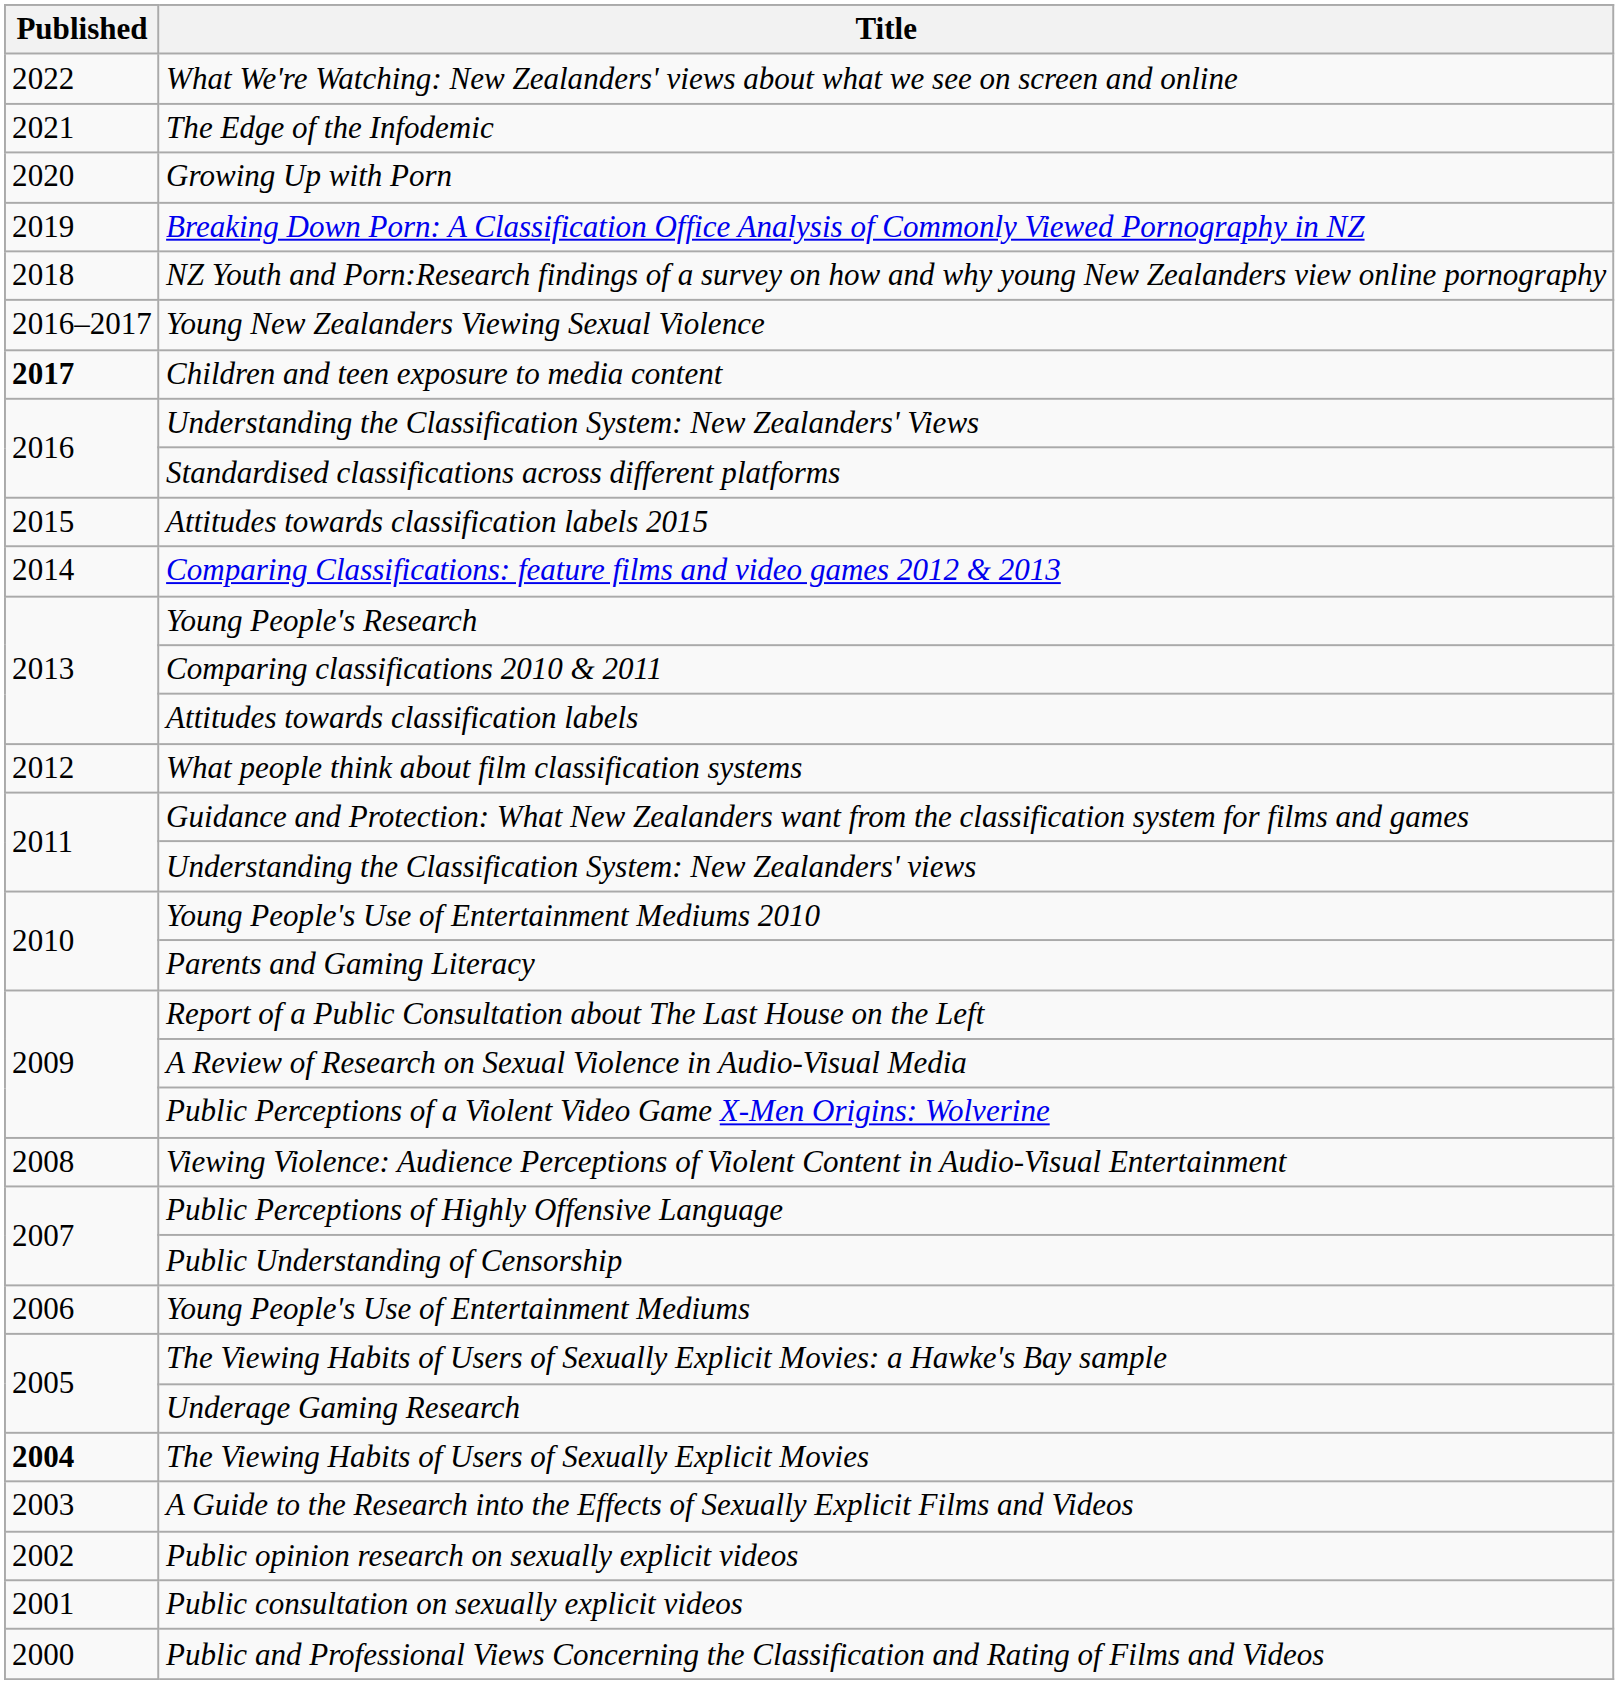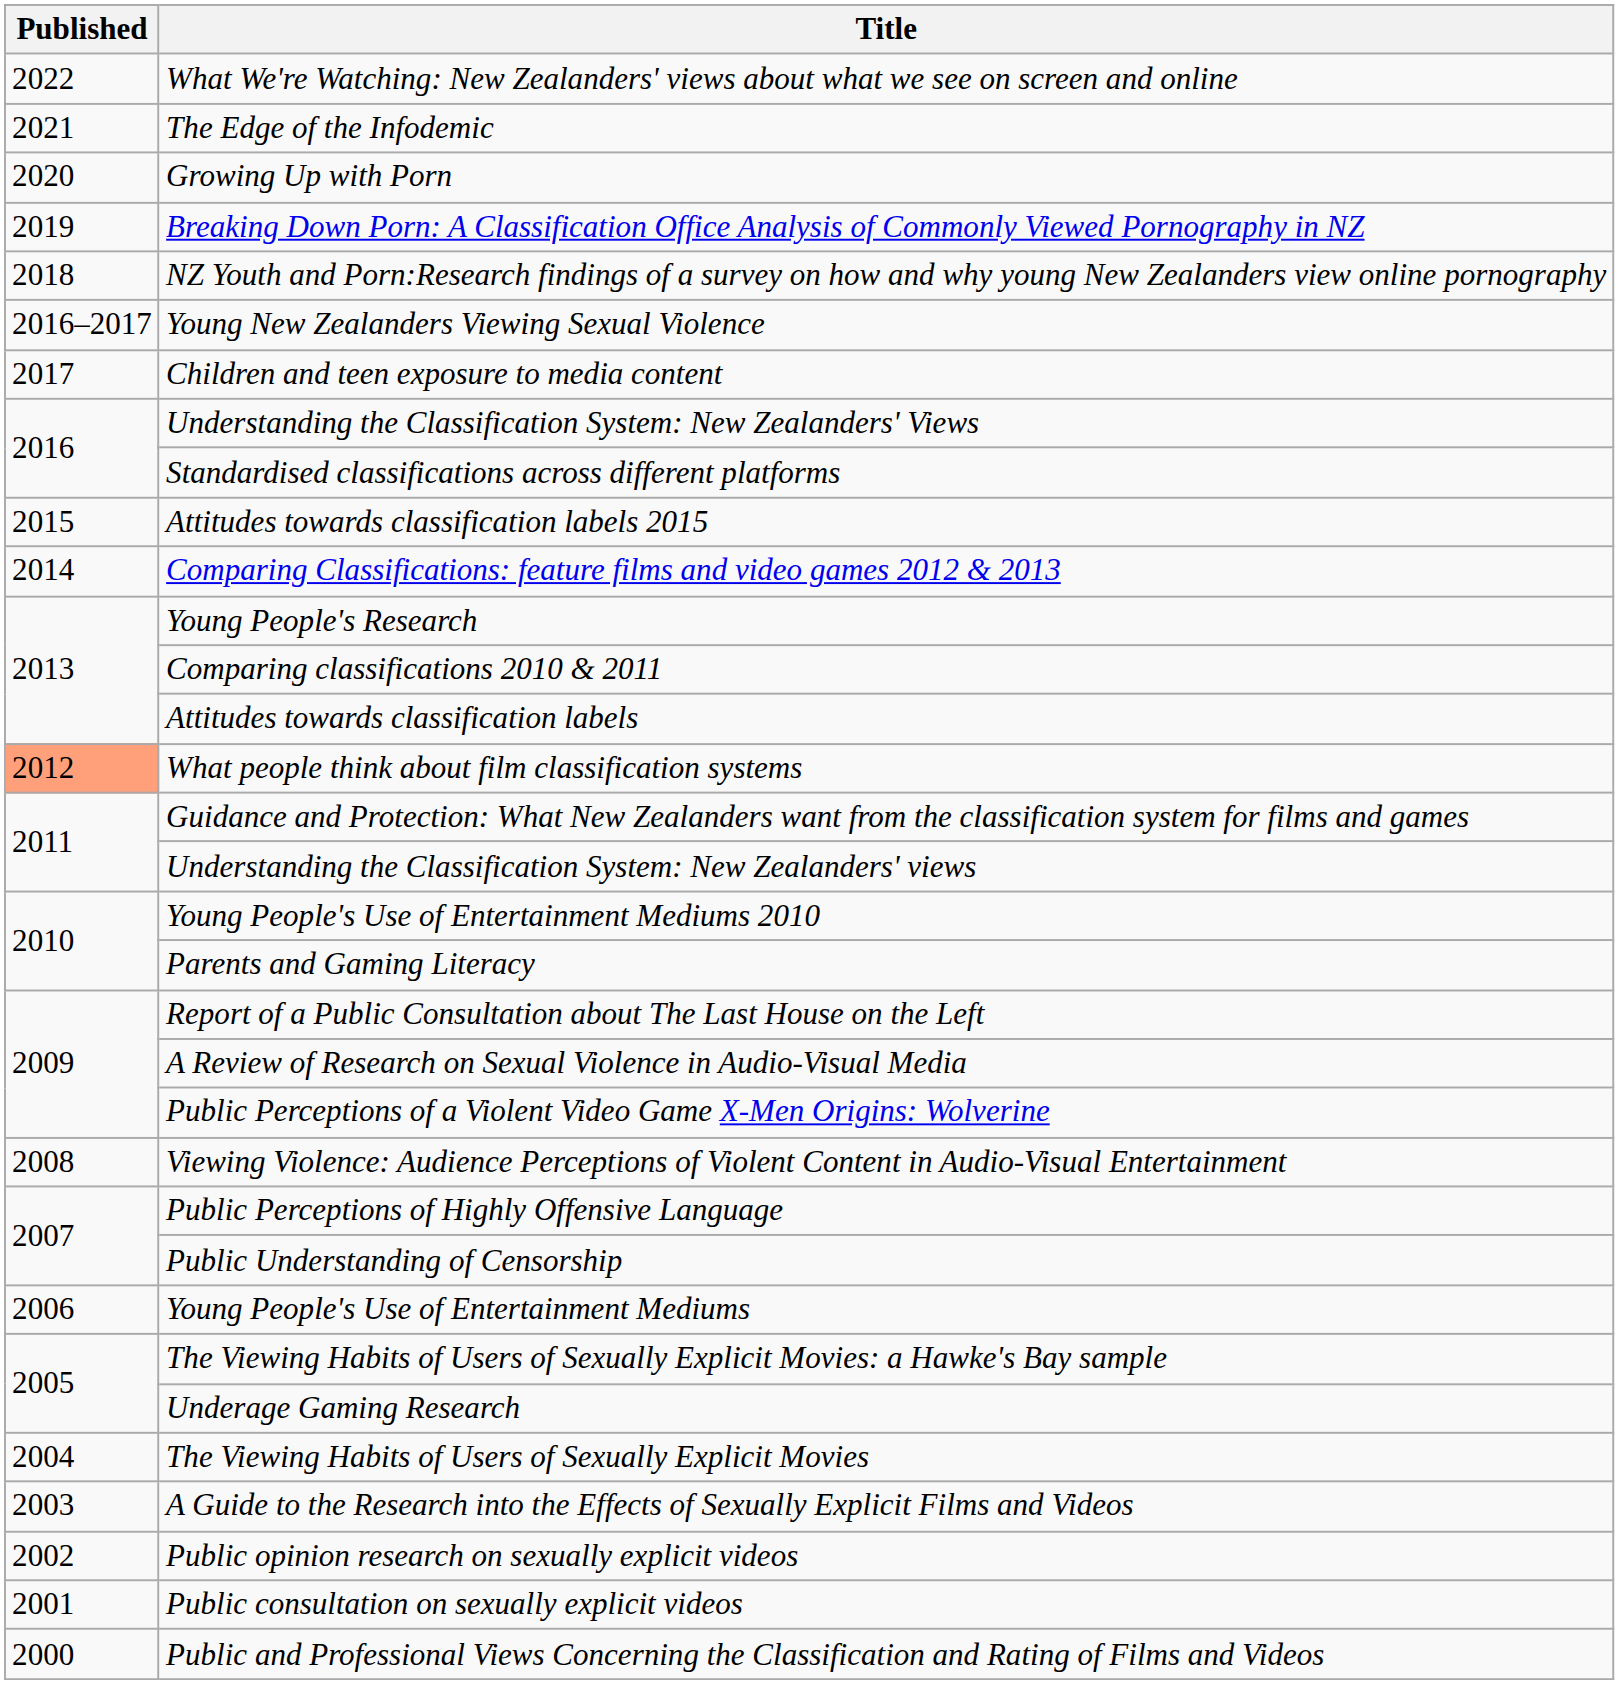(43, 373) bold -> (43, 373) normal
(43, 767) no background -> (43, 767) lightsalmon background
(43, 1456) bold -> (43, 1456) normal
